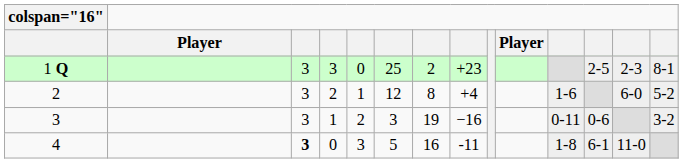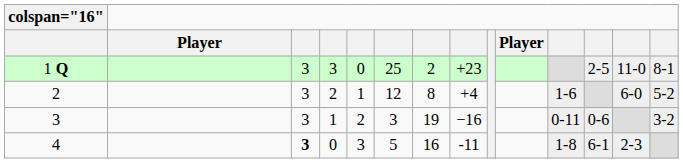(631, 68) 2-3 -> (631, 68) 11-0
(631, 145) 11-0 -> (631, 145) 2-3
